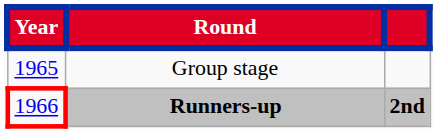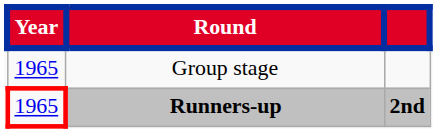(36, 107) 1966 -> (36, 107) 1965
